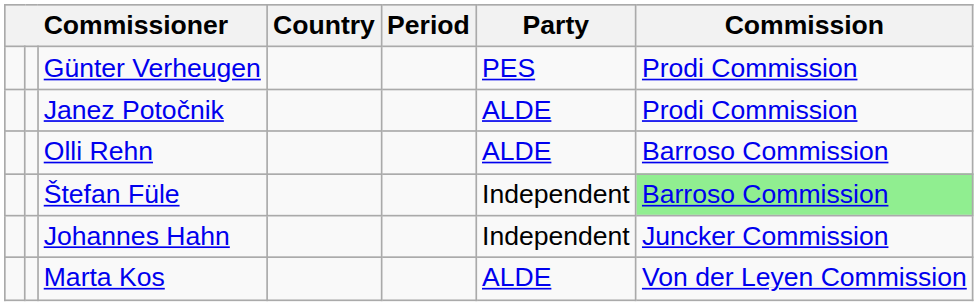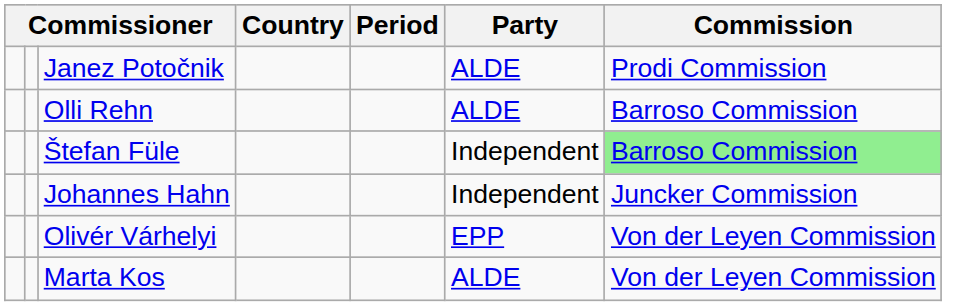- row: (152, 67)
+ row: (130, 236)
